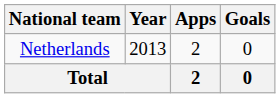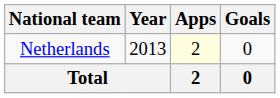(196, 48) no background -> (196, 48) lightyellow background
